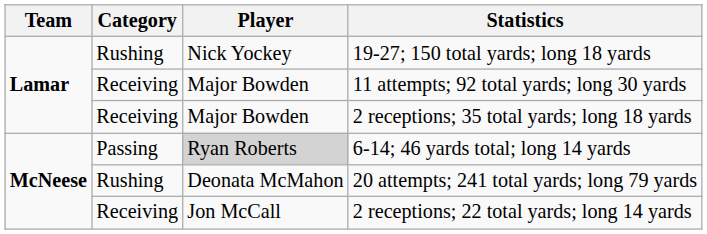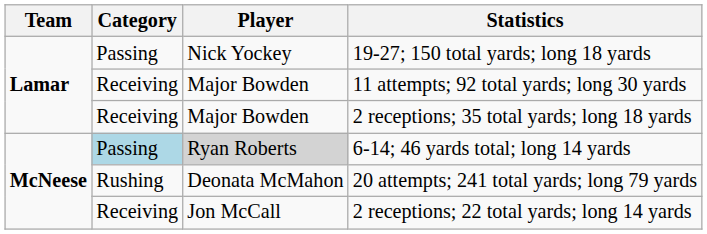(130, 52) Rushing -> (127, 52) Passing
(127, 148) no background -> (127, 148) lightblue background
